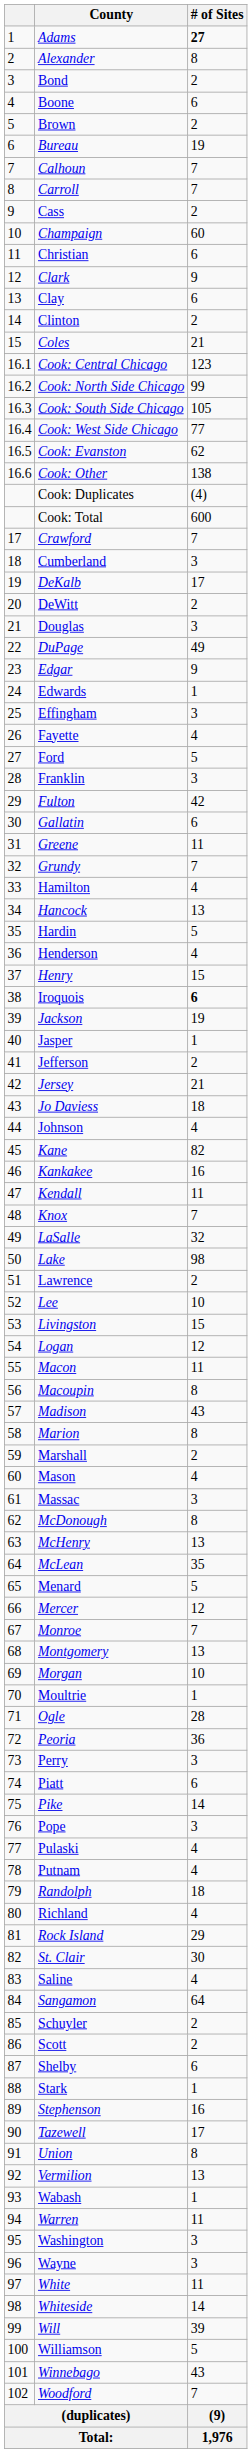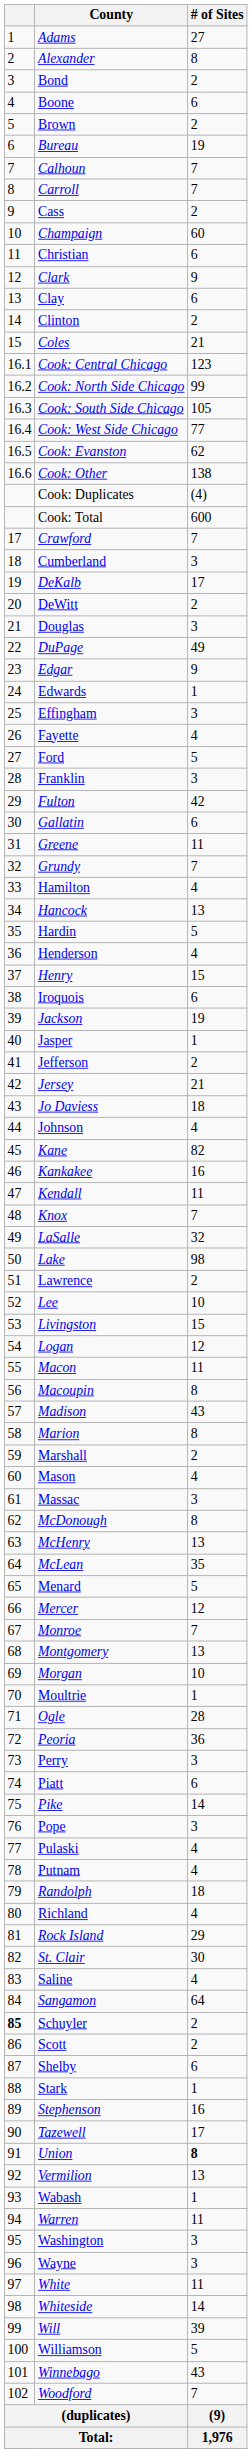(198, 37) bold -> (198, 37) normal
(194, 997) bold -> (194, 997) normal
(14, 2023) normal -> (14, 2023) bold
(194, 2154) normal -> (194, 2154) bold
